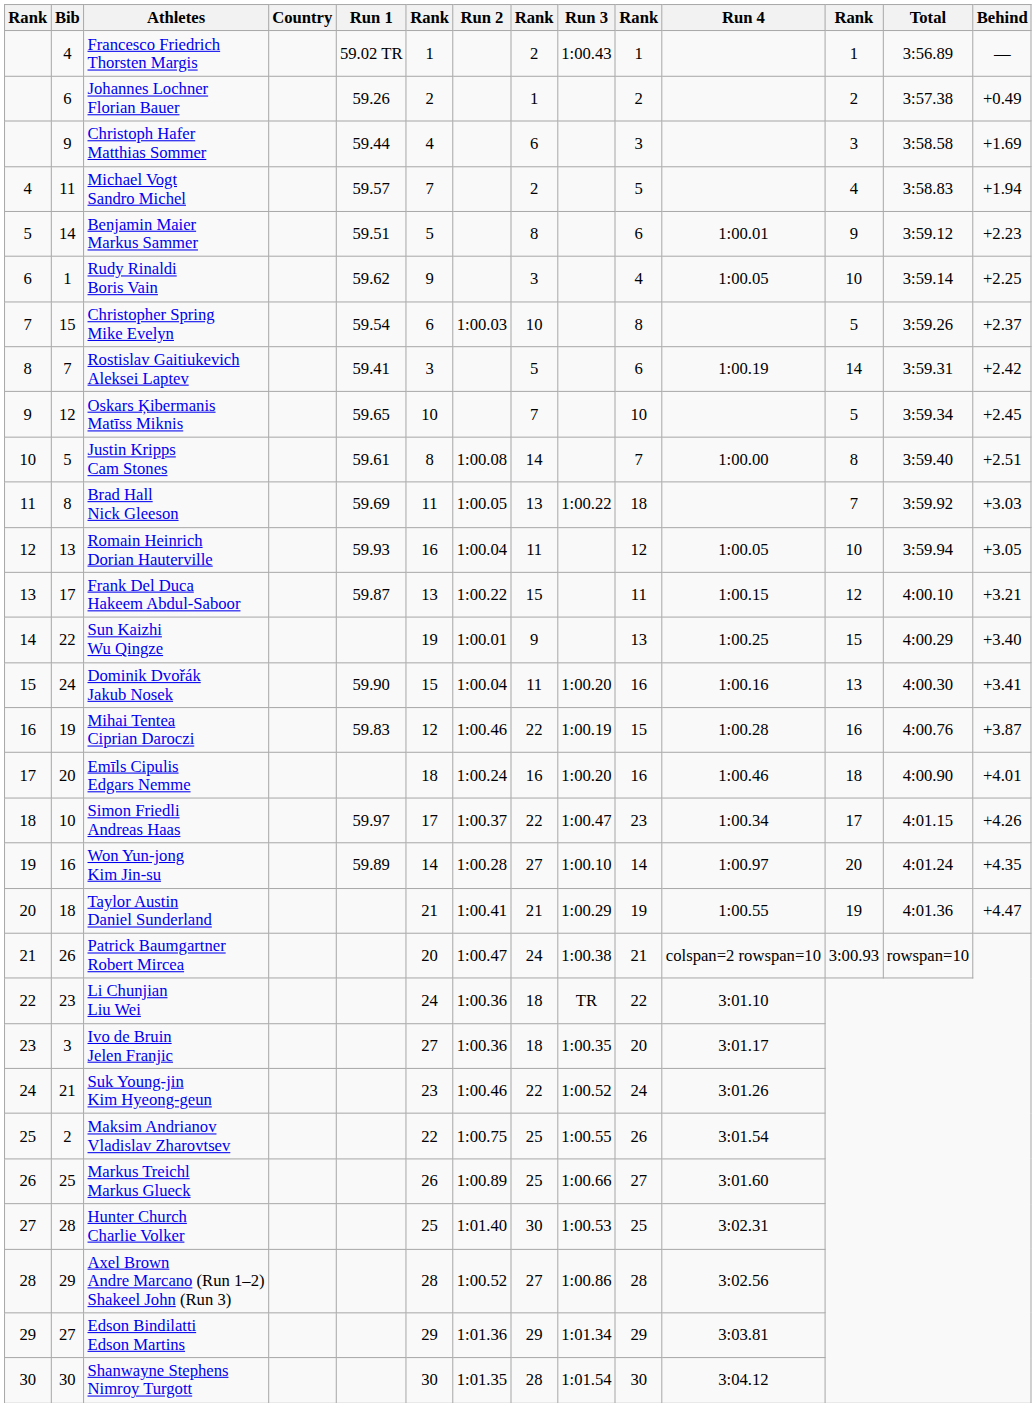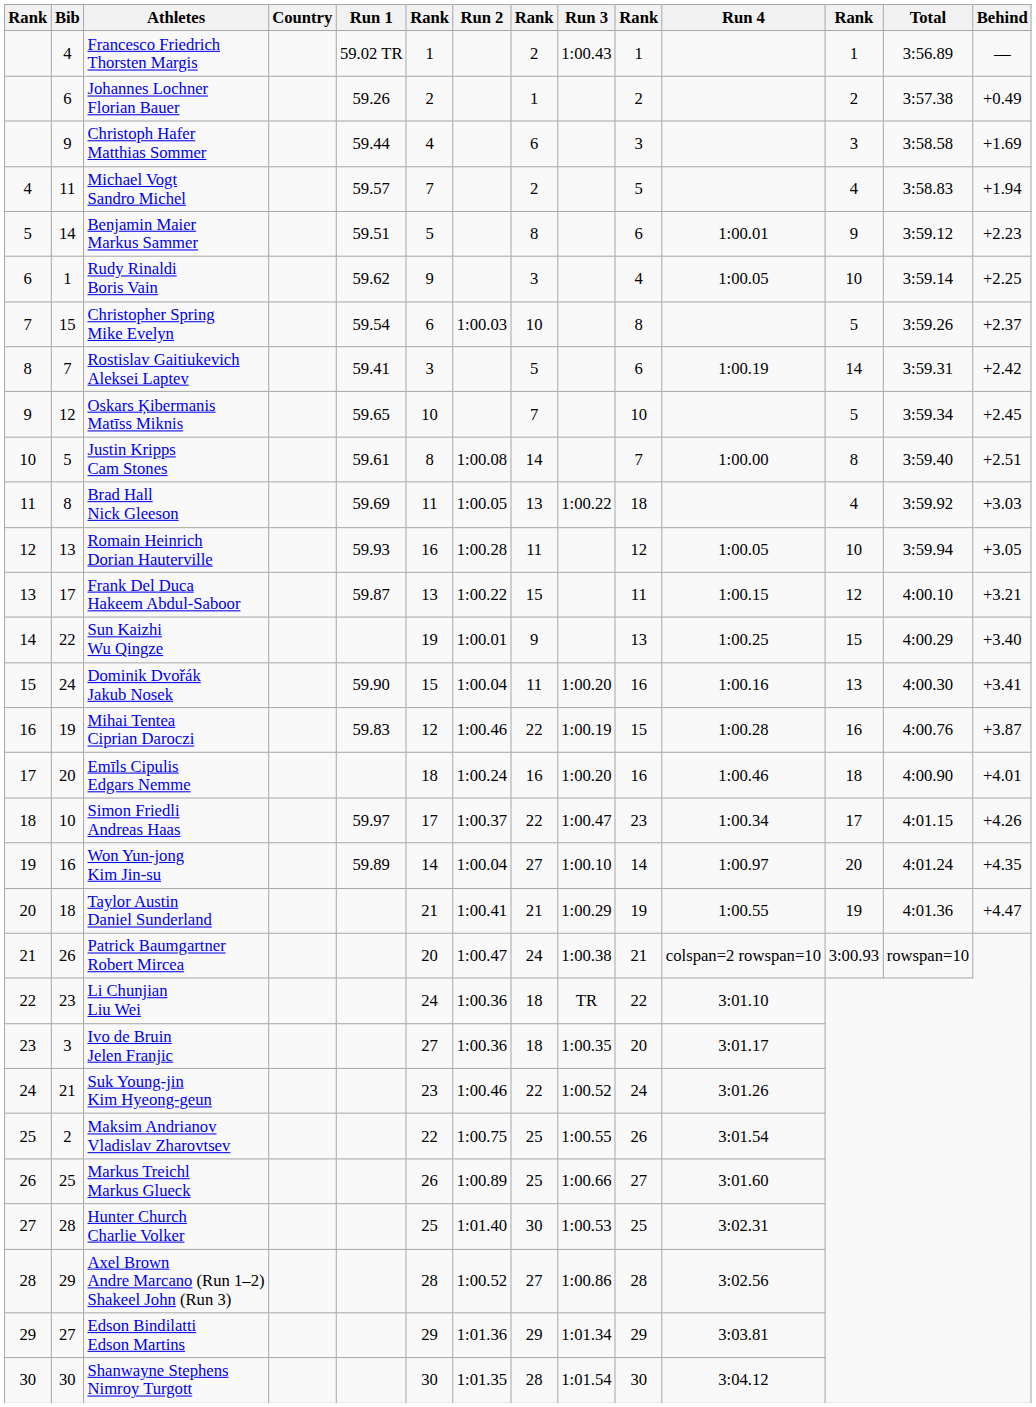(854, 504) 7 -> (854, 504) 4
(482, 549) 1:00.04 -> (482, 549) 1:00.28
(482, 865) 1:00.28 -> (482, 865) 1:00.04
